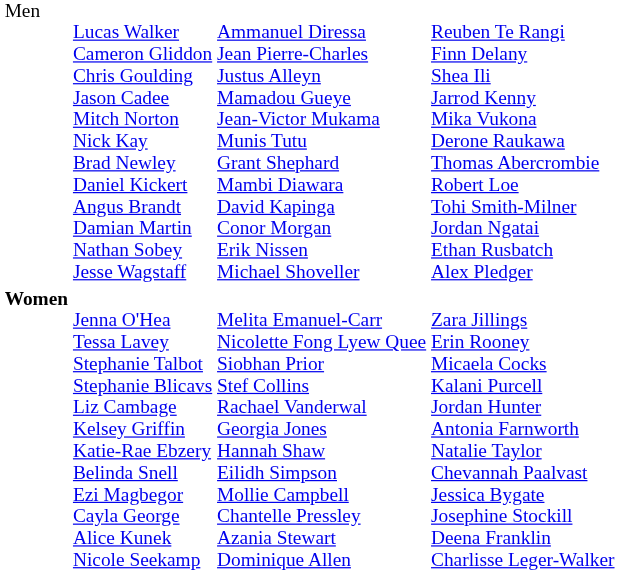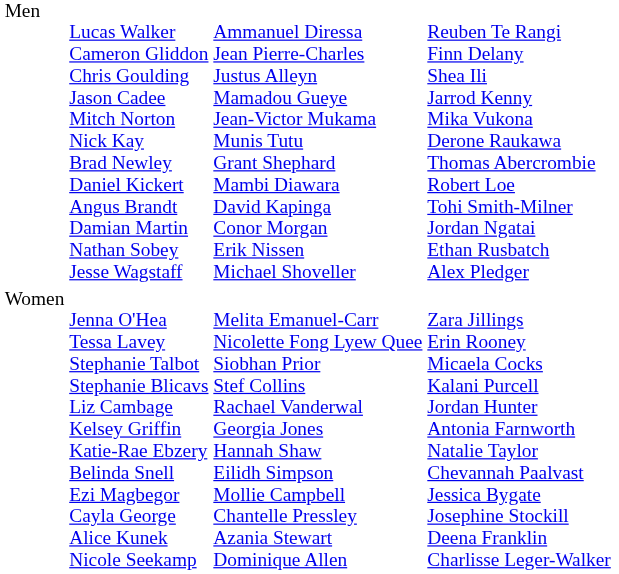(36, 298) bold -> (35, 298) normal
